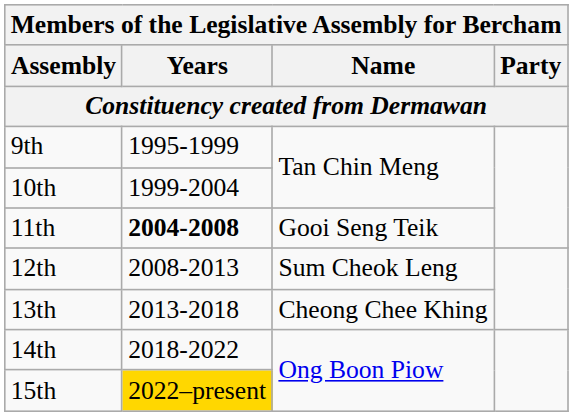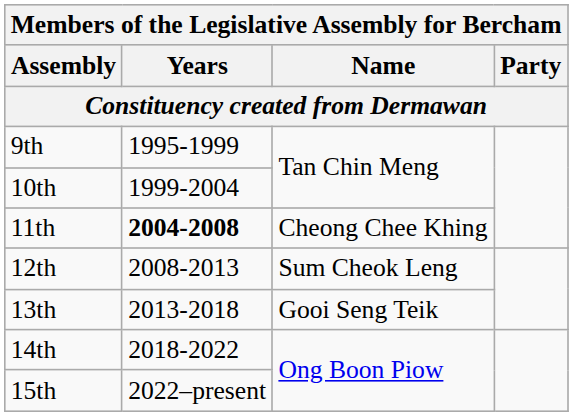(358, 227) Gooi Seng Teik -> (383, 227) Cheong Chee Khing
(383, 308) Cheong Chee Khing -> (358, 308) Gooi Seng Teik
(197, 390) gold background -> (197, 390) no background
